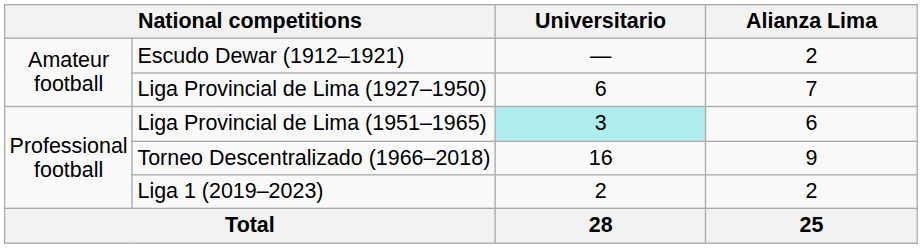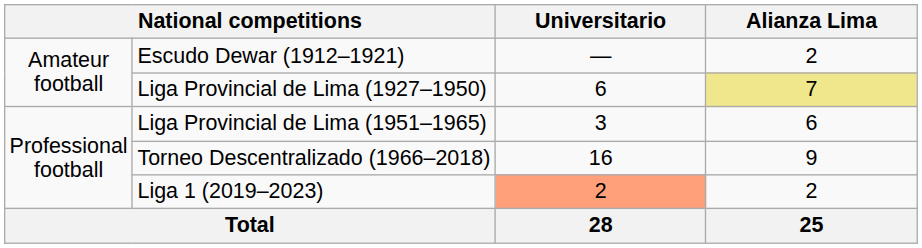(812, 89) no background -> (812, 89) khaki background
(601, 123) paleturquoise background -> (601, 123) no background
(601, 191) no background -> (601, 191) lightsalmon background
